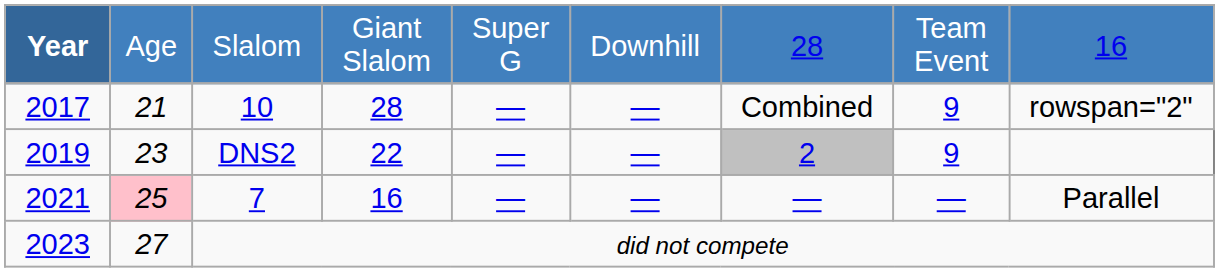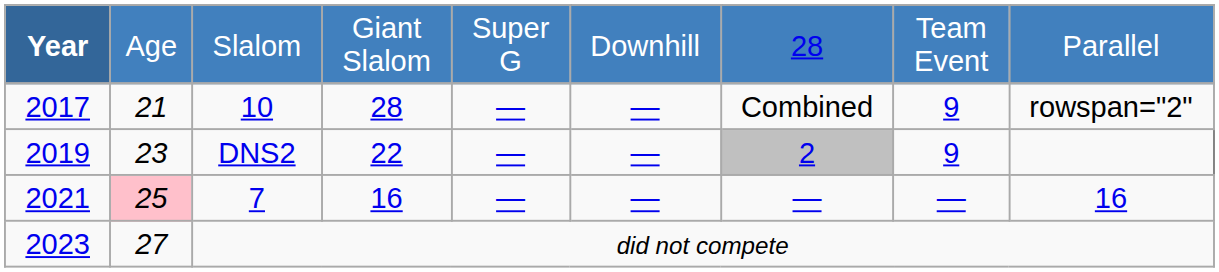(1111, 44) 16 -> (1111, 44) Parallel
(1111, 198) Parallel -> (1111, 198) 16
